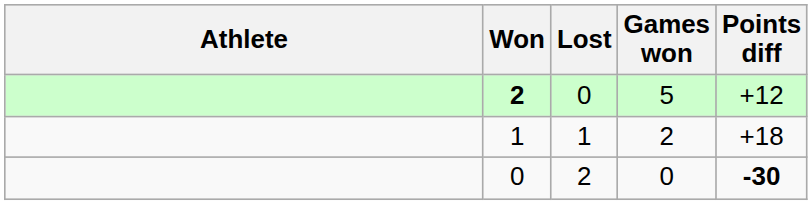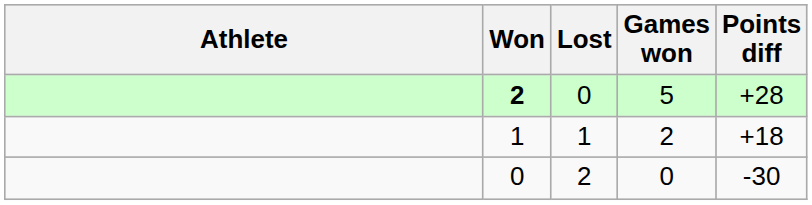(762, 95) +12 -> (762, 95) +28
(762, 177) bold -> (762, 177) normal
